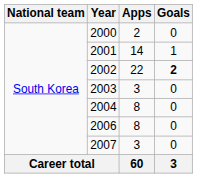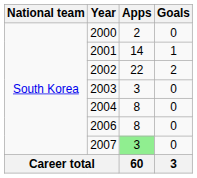(174, 70) bold -> (174, 70) normal
(137, 145) no background -> (137, 145) lightgreen background
